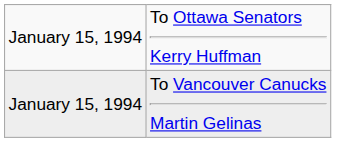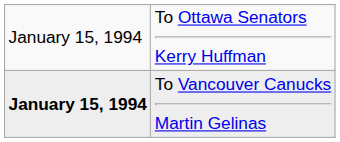(75, 103) normal -> (78, 103) bold
